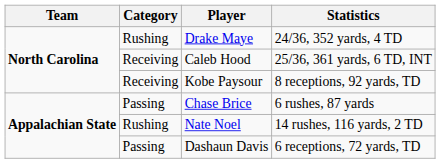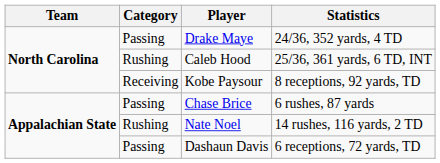(145, 37) Rushing -> (144, 37) Passing
(150, 59) Receiving -> (145, 59) Rushing
